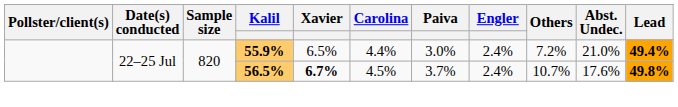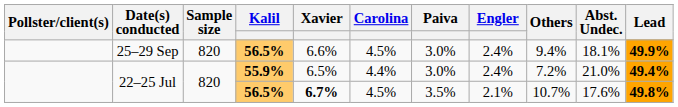+ row: (148, 50)
(440, 71) 3.7% -> (440, 92) 3.5%
(498, 71) 2.4% -> (498, 92) 2.1%
